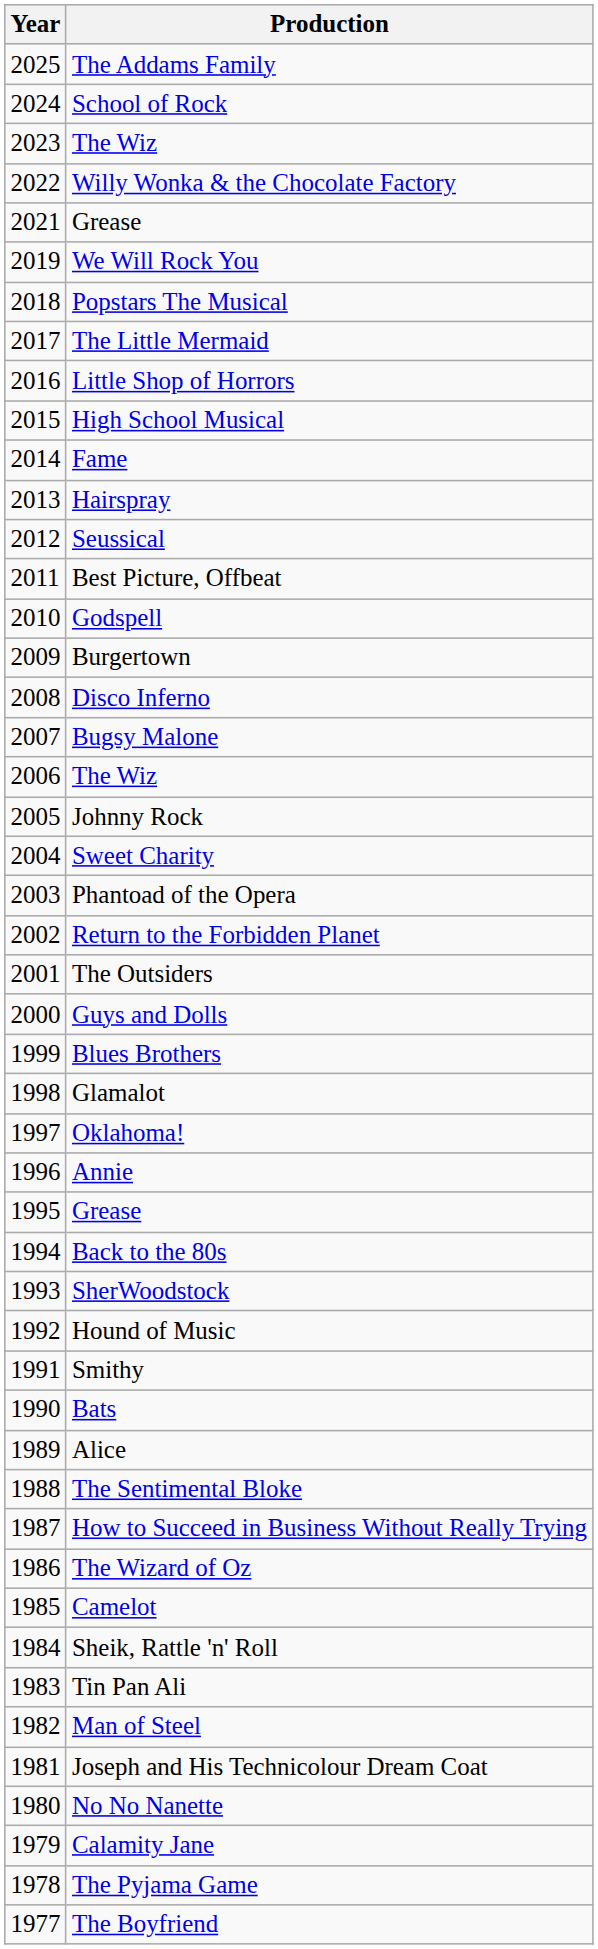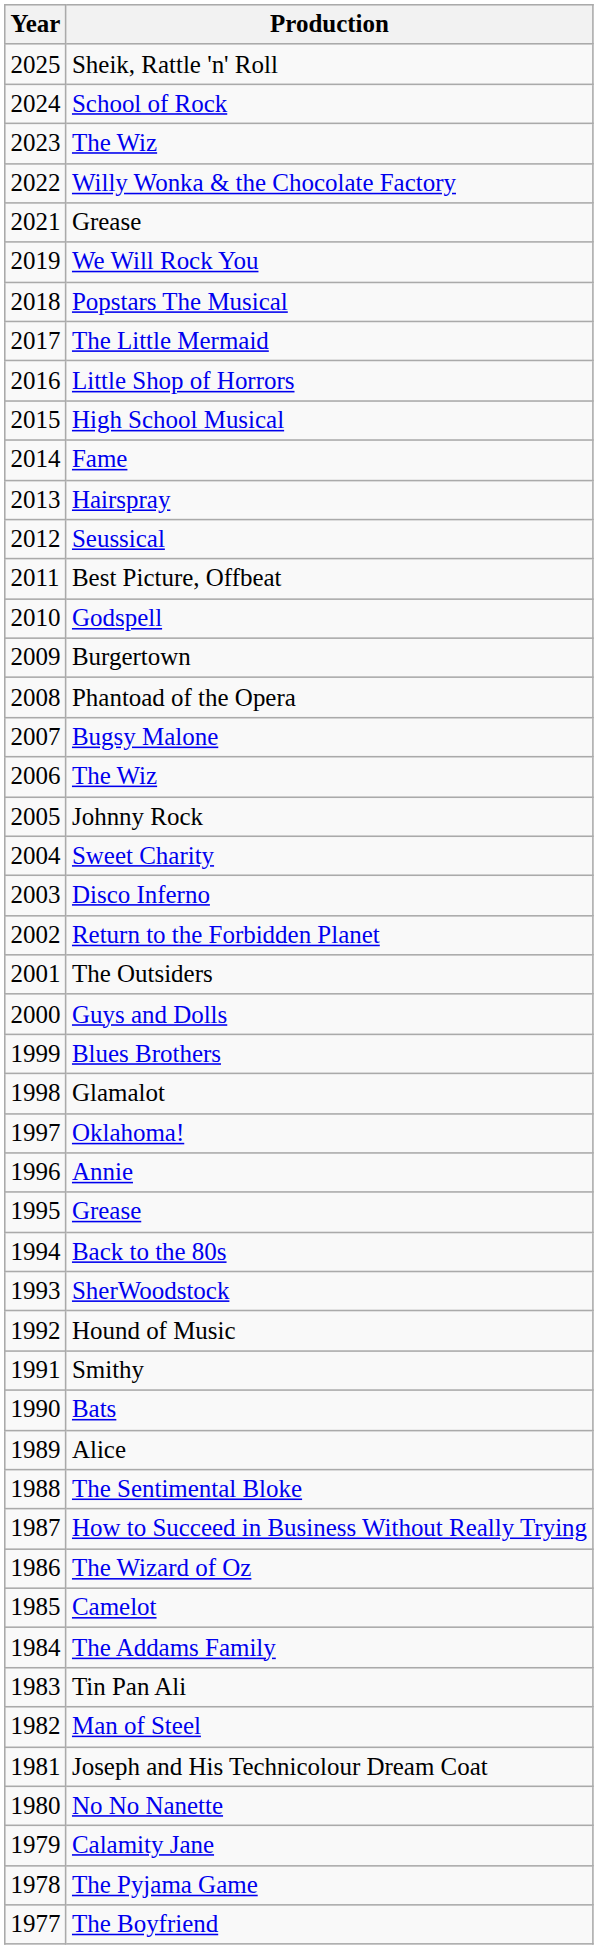(174, 63) The Addams Family -> (175, 63) Sheik, Rattle 'n' Roll
(141, 697) Disco Inferno -> (184, 697) Phantoad of the Opera
(184, 895) Phantoad of the Opera -> (141, 895) Disco Inferno
(175, 1647) Sheik, Rattle 'n' Roll -> (174, 1647) The Addams Family
